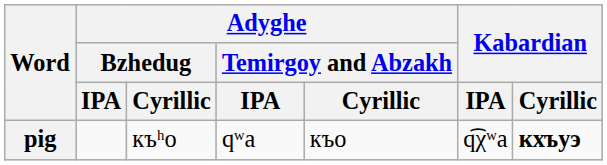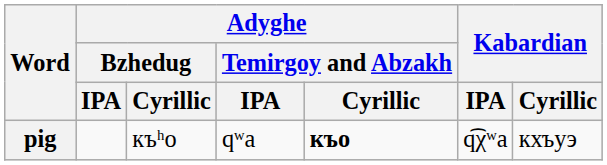(328, 139) normal -> (330, 139) bold
(550, 139) bold -> (548, 139) normal
